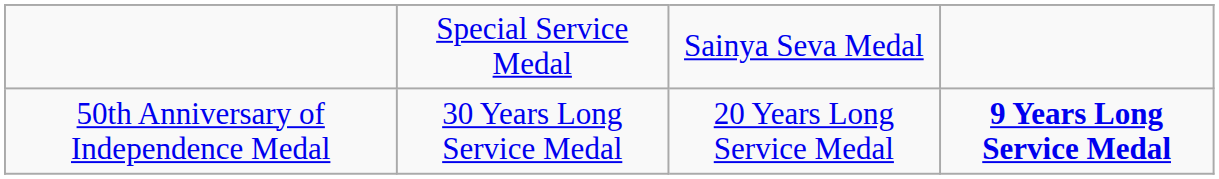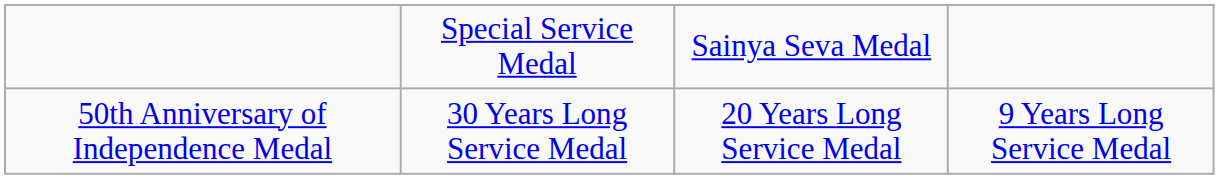(1077, 130) bold -> (1081, 130) normal
